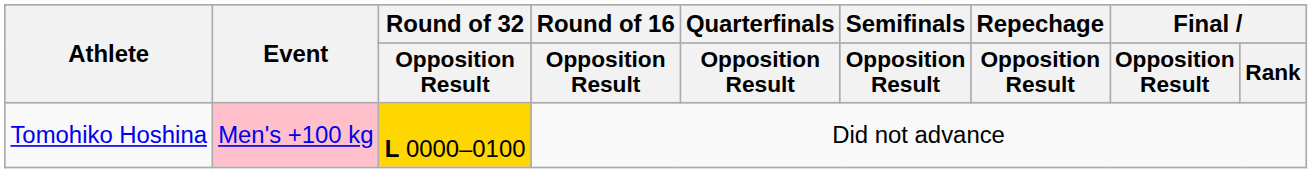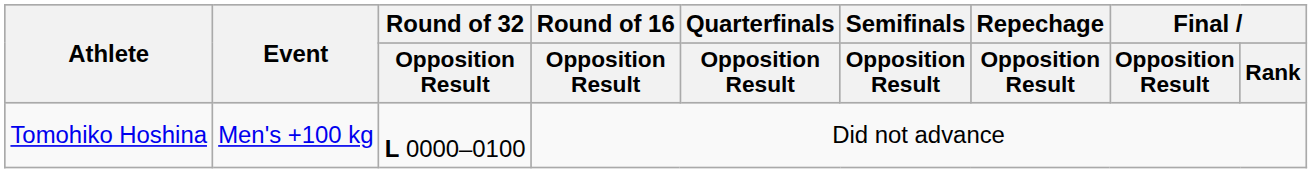(296, 136) pink background -> (296, 136) no background
(455, 149) gold background -> (455, 149) no background
